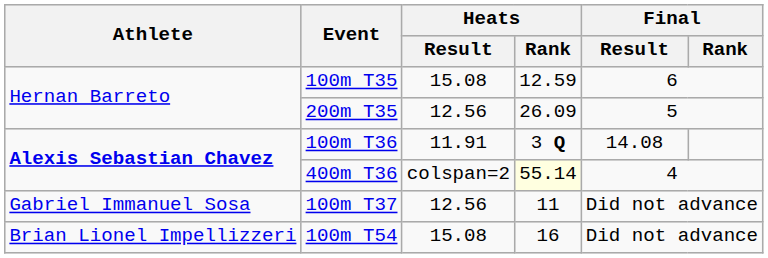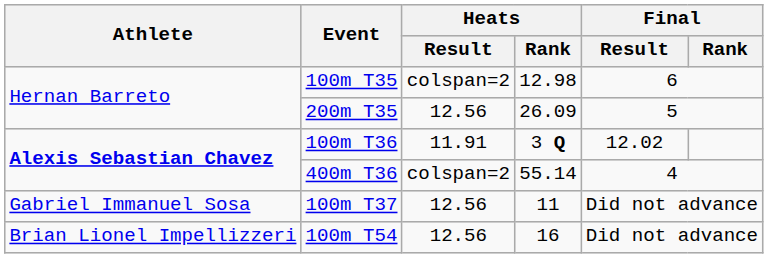(458, 82) 15.08 -> (458, 82) colspan=2
(548, 82) 12.59 -> (548, 82) 12.98
(634, 144) 14.08 -> (634, 144) 12.02
(548, 175) lightyellow background -> (548, 175) no background
(458, 237) 15.08 -> (458, 237) 12.56
